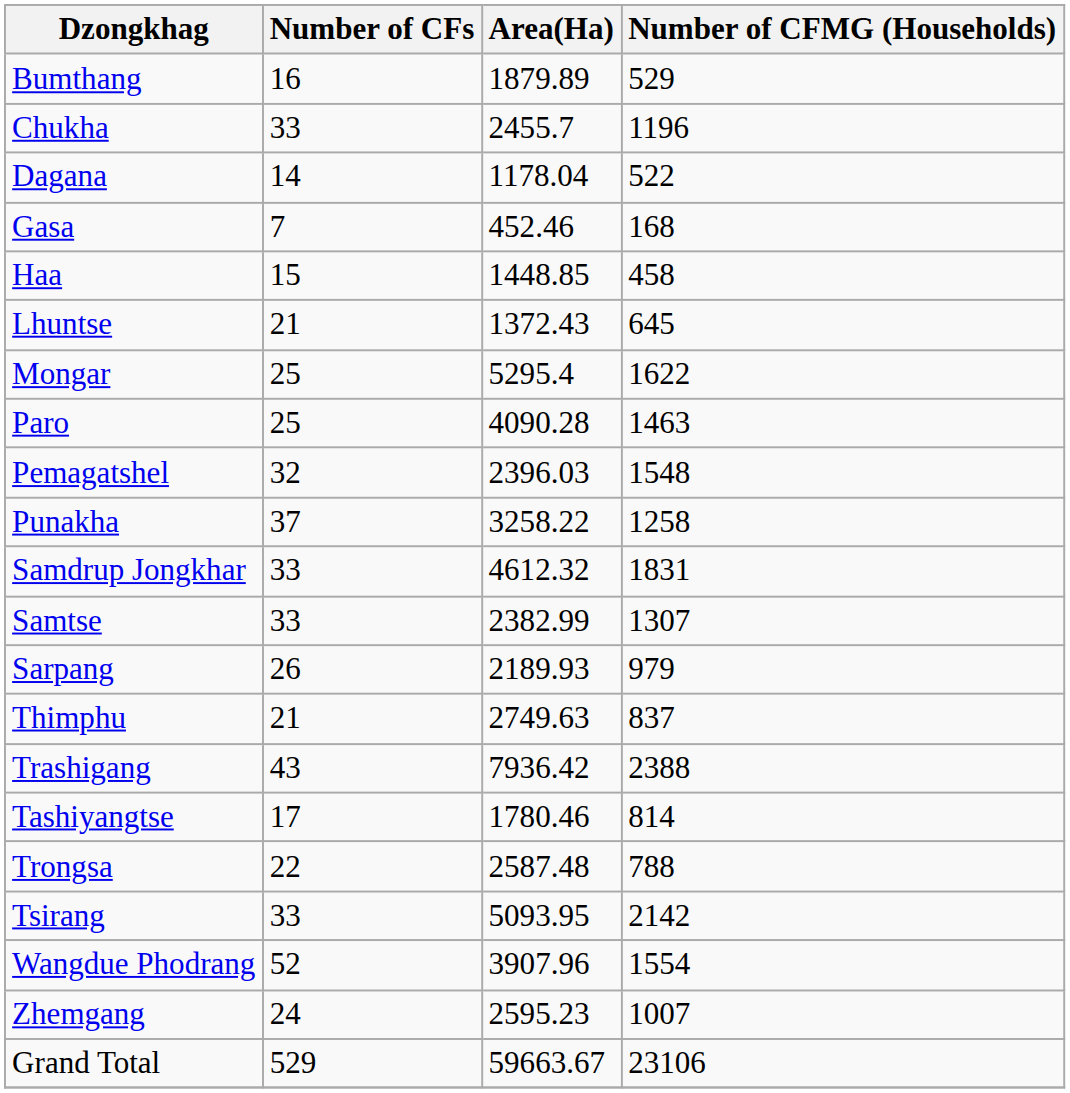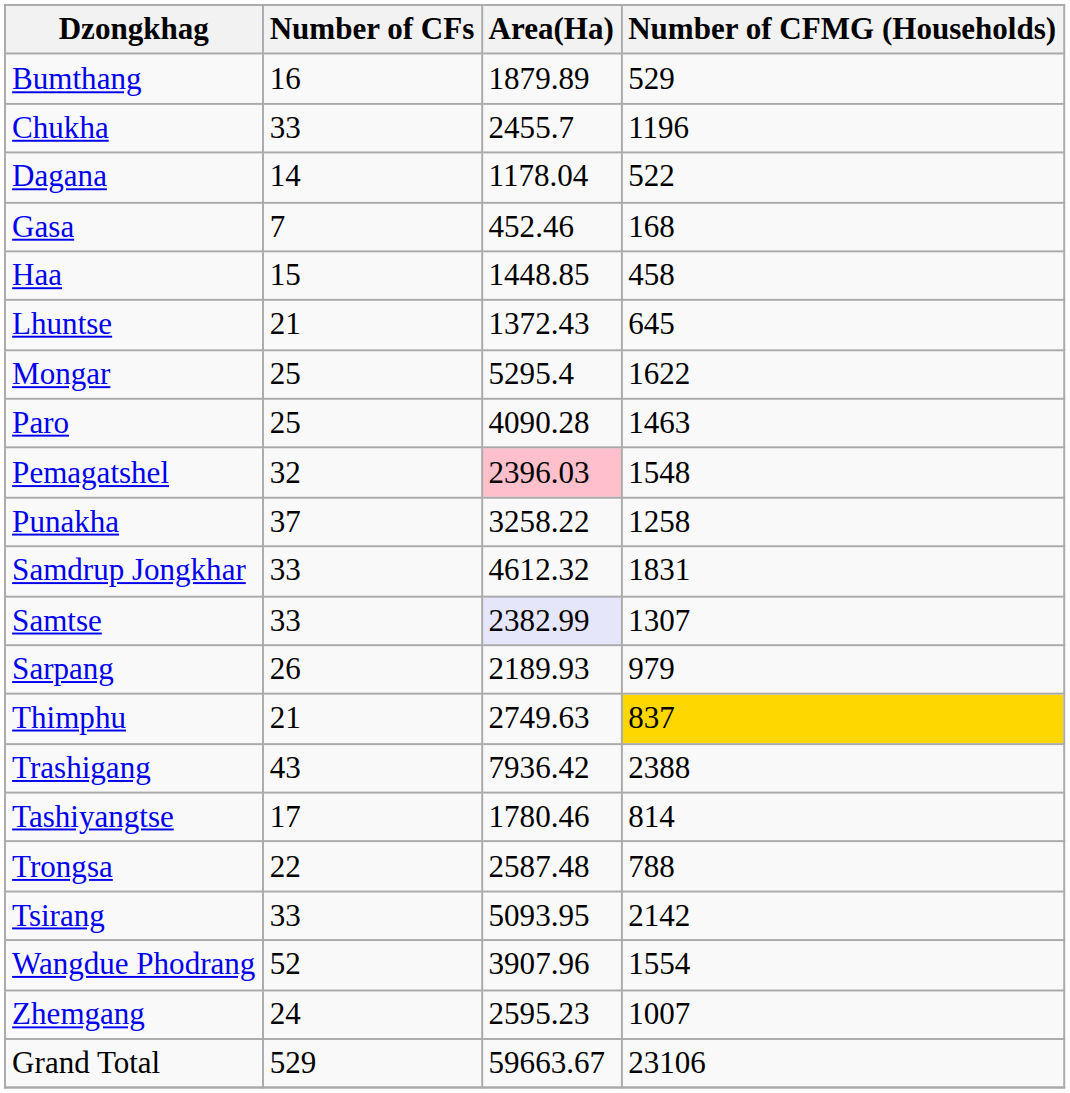(539, 472) no background -> (539, 472) pink background
(539, 619) no background -> (539, 619) lavender background
(651, 718) no background -> (651, 718) gold background
